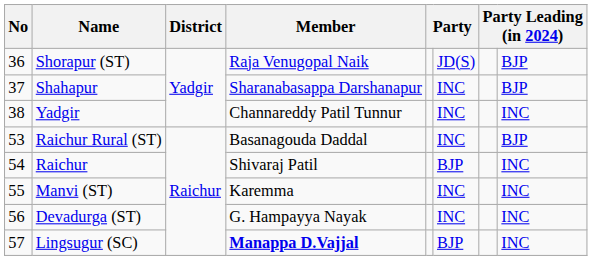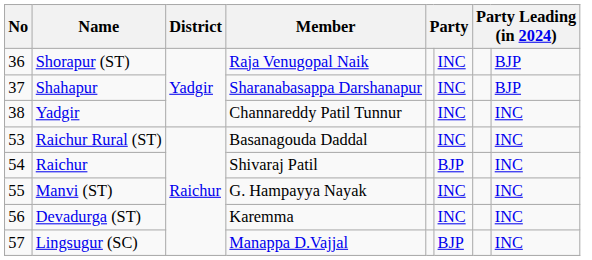(456, 61) JD(S) -> (452, 61) INC
(515, 139) BJP -> (509, 139) INC
(262, 191) Karemma -> (298, 191) G. Hampayya Nayak
(298, 216) G. Hampayya Nayak -> (262, 216) Karemma
(294, 242) bold -> (289, 242) normal
